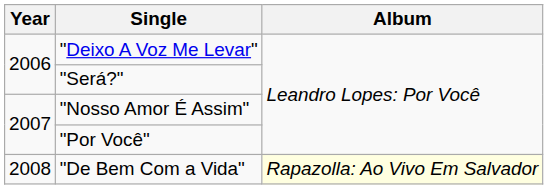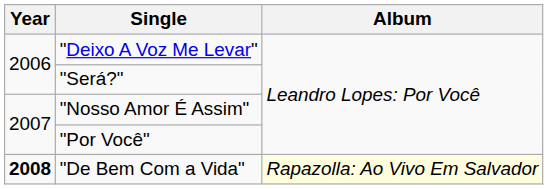(30, 169) normal -> (30, 169) bold
